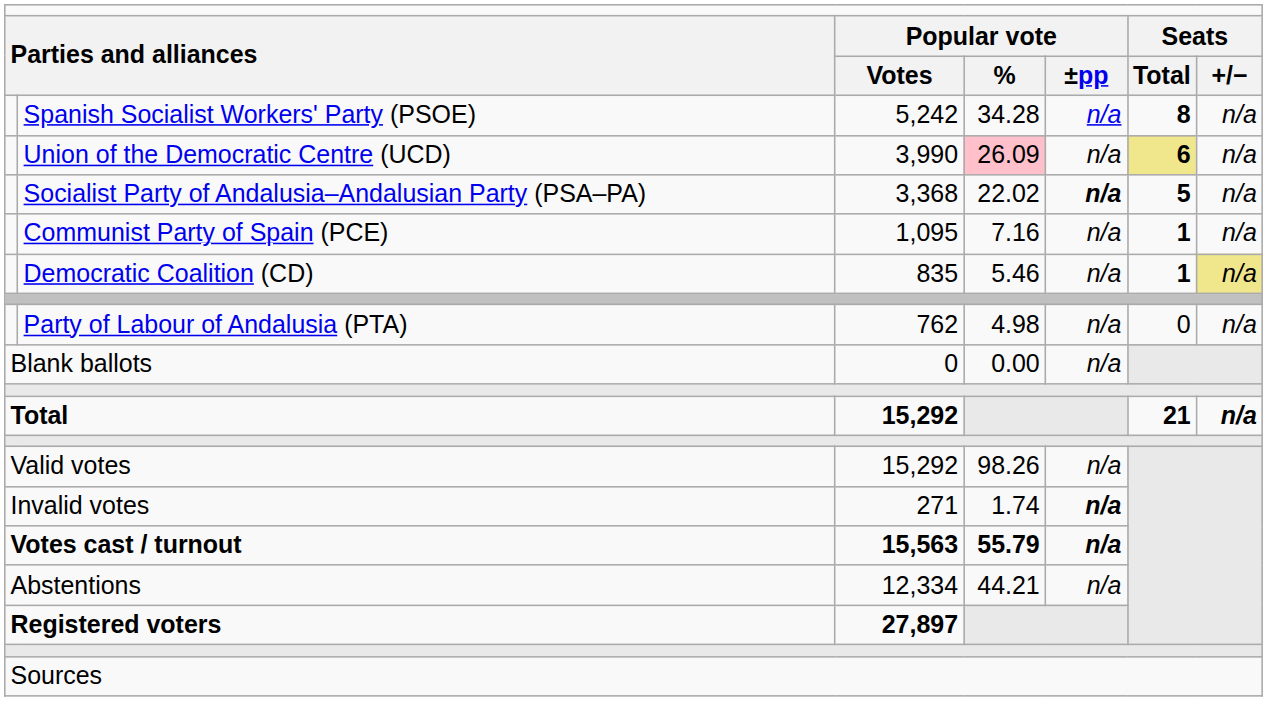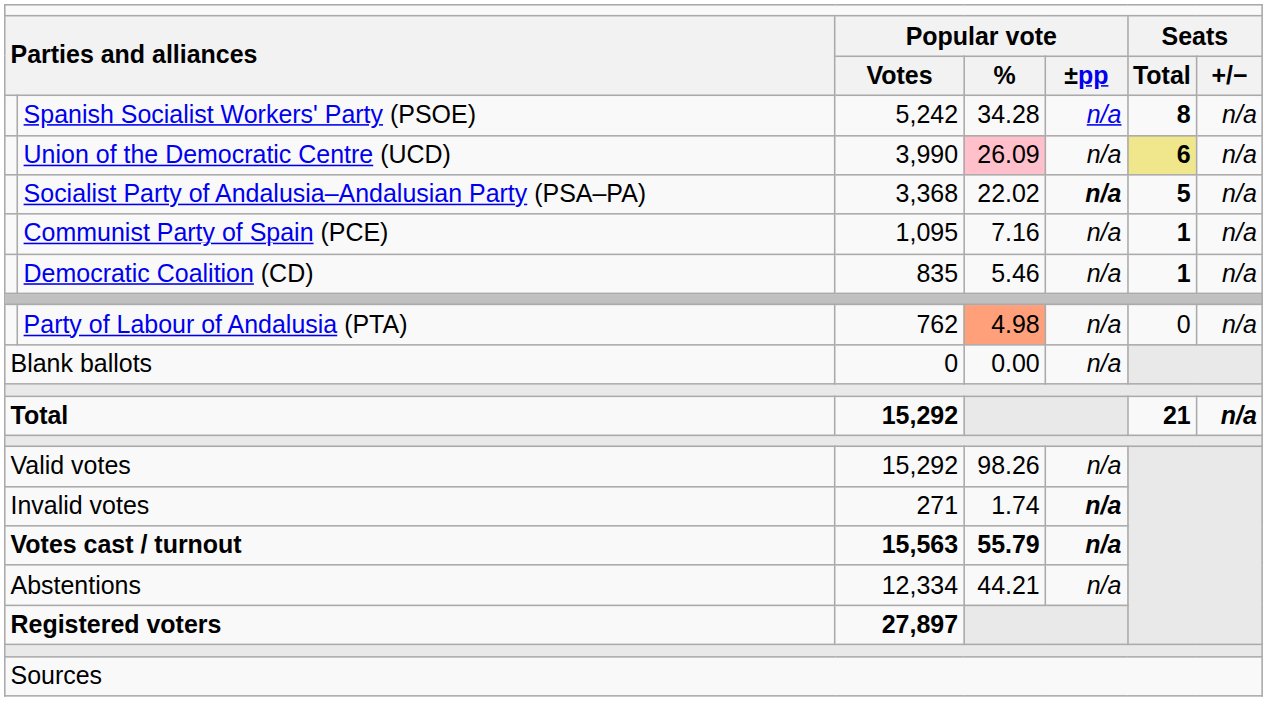(1239, 273) khaki background -> (1239, 273) no background
(1015, 324) no background -> (1015, 324) lightsalmon background
